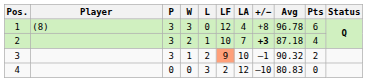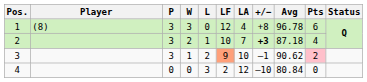(290, 56) 90.32 -> (290, 56) 90.62
(316, 56) no background -> (316, 56) pink background
(290, 70) 80.83 -> (290, 70) 80.84
